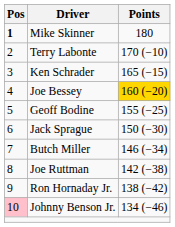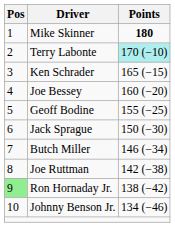(10, 33) bold -> (10, 33) normal
(144, 33) normal -> (144, 33) bold
(144, 52) no background -> (144, 52) paleturquoise background
(144, 91) gold background -> (144, 91) no background
(10, 188) no background -> (10, 188) lightgreen background
(13, 207) pink background -> (13, 207) no background
